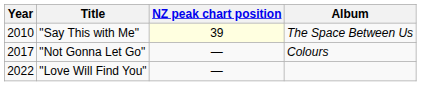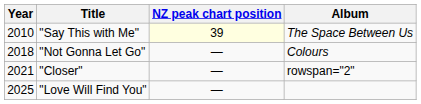(20, 52) 2017 -> (20, 52) 2018
+ row: (61, 71)
(20, 71) 2022 -> (20, 90) 2025
